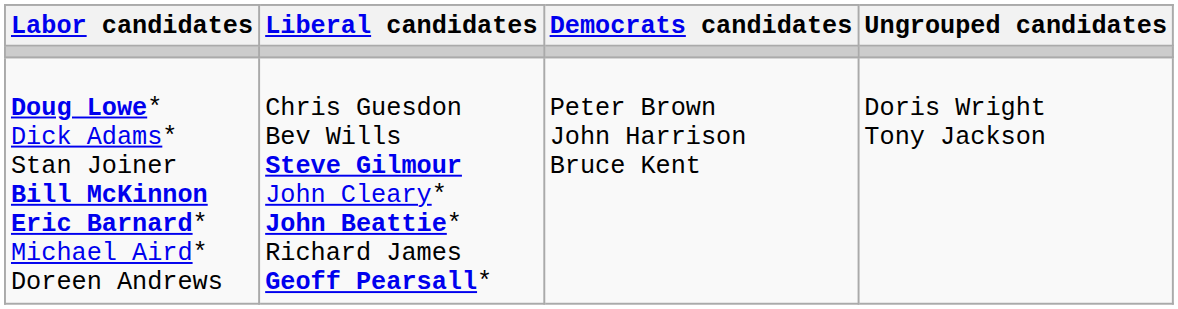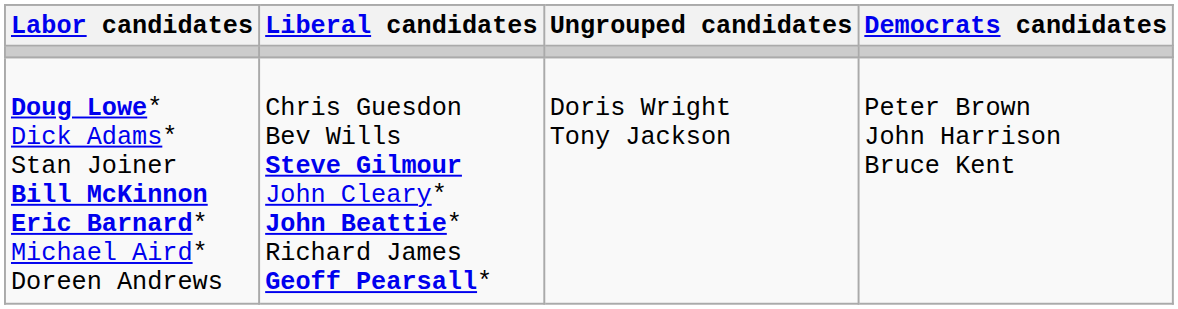columns swapped: (701, 26) <-> (1016, 26)
